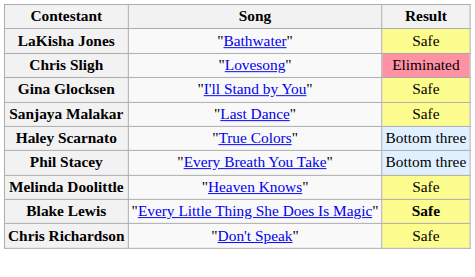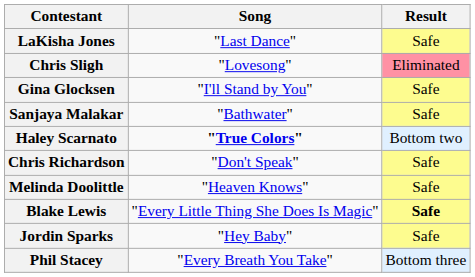(255, 41) "Bathwater" -> (255, 41) "Last Dance"
(255, 114) "Last Dance" -> (255, 114) "Bathwater"
(255, 138) normal -> (255, 138) bold
(426, 138) Bottom three -> (426, 138) Bottom two
rows swapped: (66, 162) <-> (66, 235)
+ row: (66, 235)
